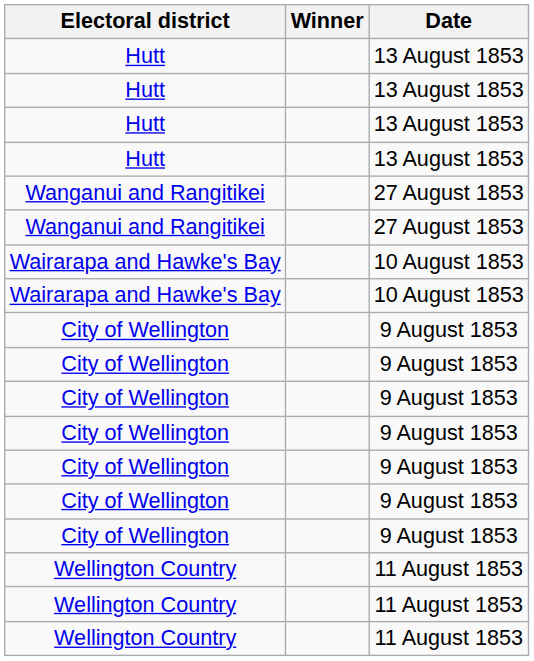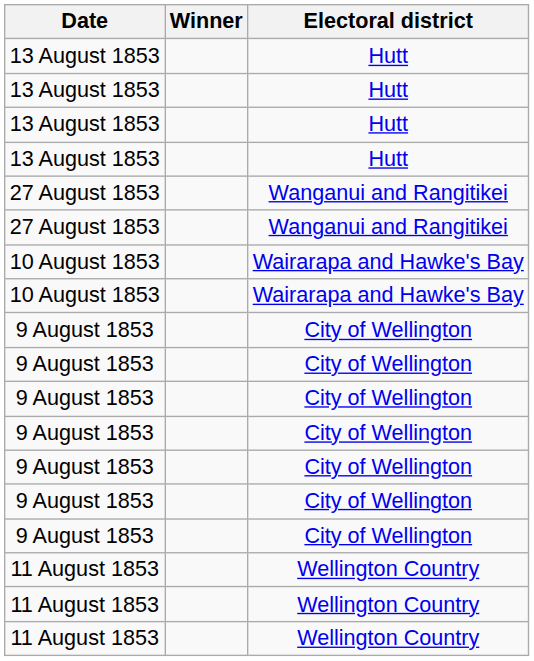columns swapped: (145, 21) <-> (449, 21)
